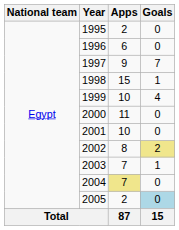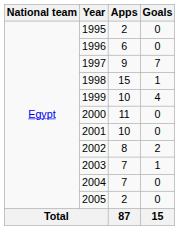(157, 149) khaki background -> (157, 149) no background
(124, 183) khaki background -> (124, 183) no background
(157, 200) lightblue background -> (157, 200) no background
